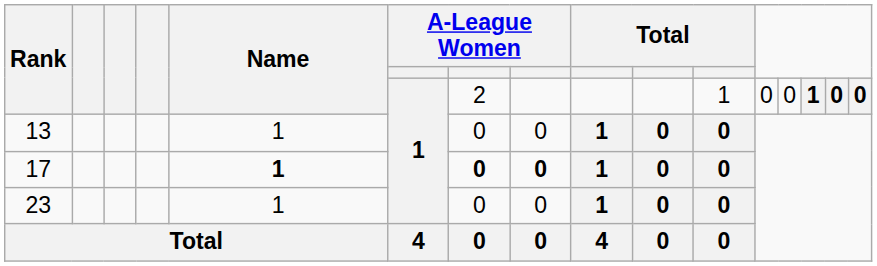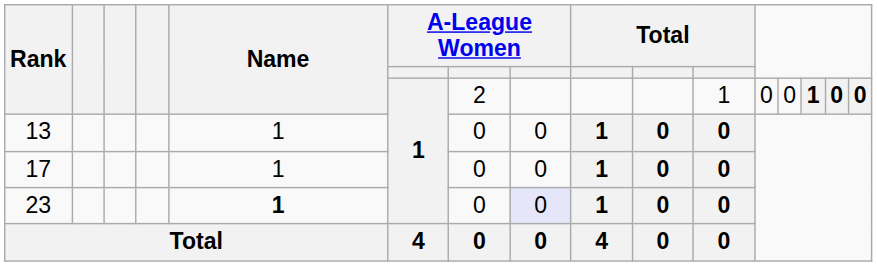(278, 168) bold -> (278, 168) normal
(479, 168) bold -> (479, 168) normal
(541, 168) bold -> (541, 168) normal
(278, 205) normal -> (278, 205) bold
(541, 205) no background -> (541, 205) lavender background
